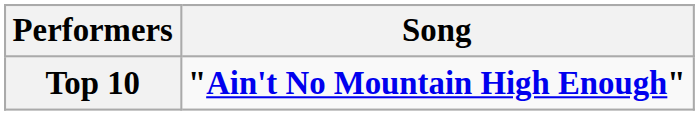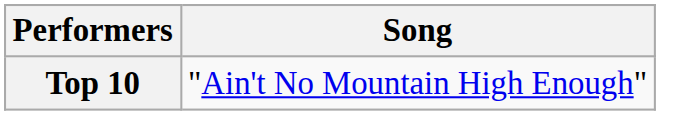(437, 82) bold -> (417, 82) normal
